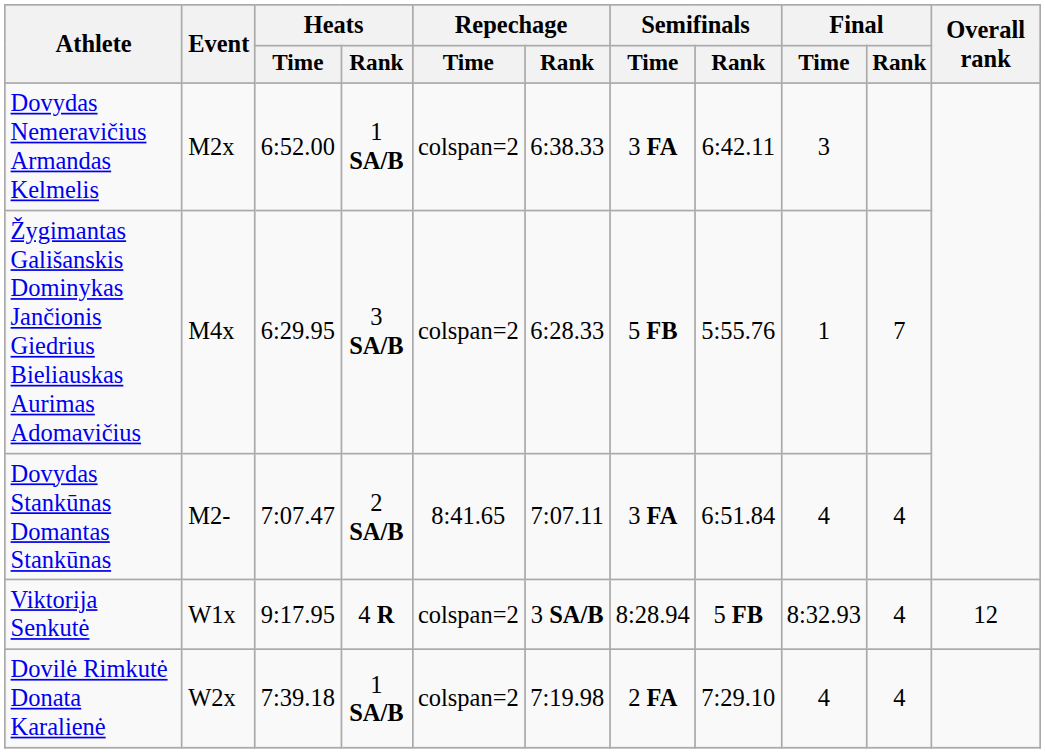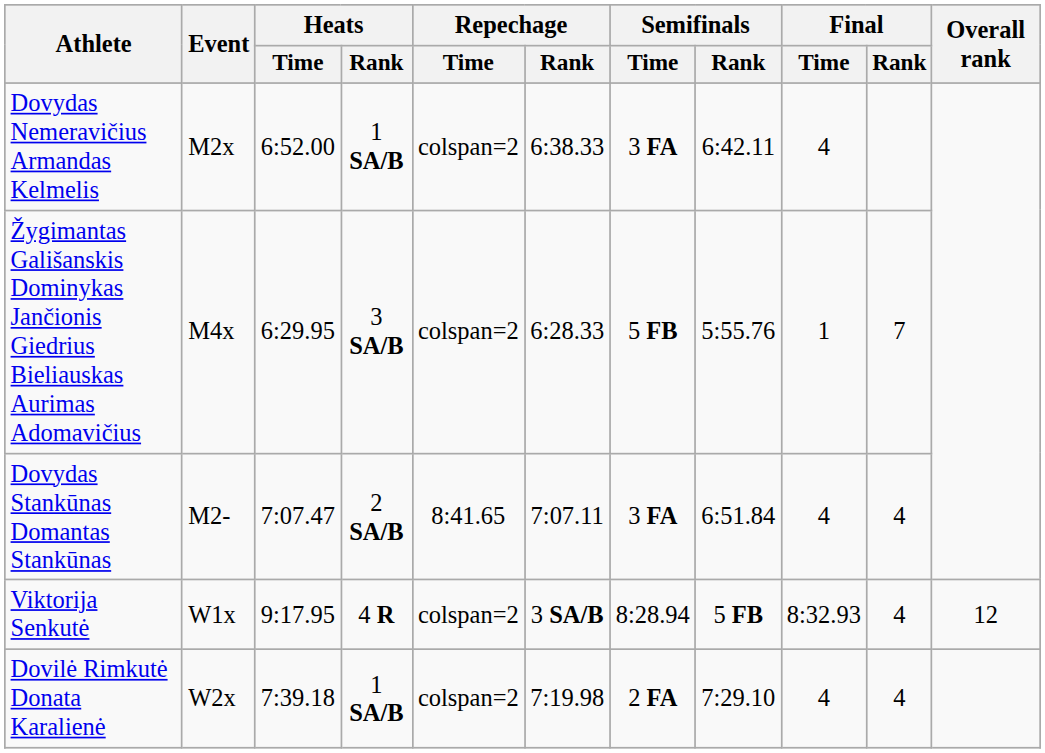(824, 147) 3 -> (824, 147) 4
